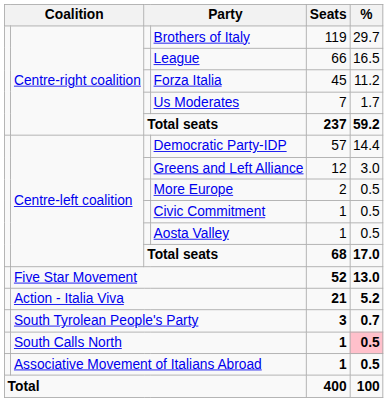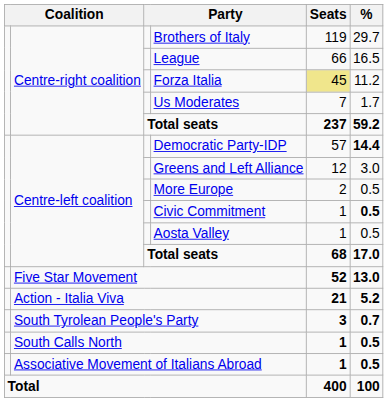(339, 80) no background -> (339, 80) khaki background
(366, 146) normal -> (366, 146) bold
(370, 211) normal -> (370, 211) bold
(370, 342) pink background -> (370, 342) no background
